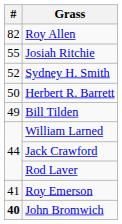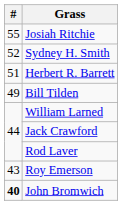- row: (50, 34)
(13, 92) 50 -> (13, 73) 51
(13, 190) 41 -> (13, 170) 43
